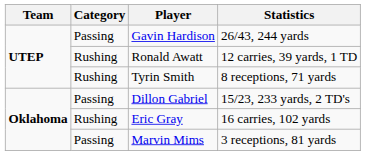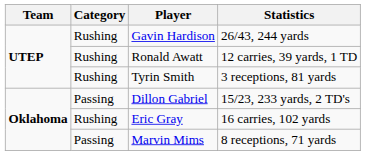(94, 35) Passing -> (96, 35) Rushing
(279, 77) 8 receptions, 71 yards -> (279, 77) 3 receptions, 81 yards
(279, 139) 3 receptions, 81 yards -> (279, 139) 8 receptions, 71 yards
